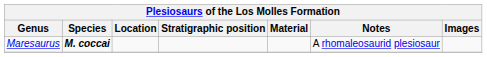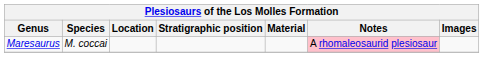(87, 44) bold -> (86, 44) normal
(376, 44) no background -> (374, 44) pink background
